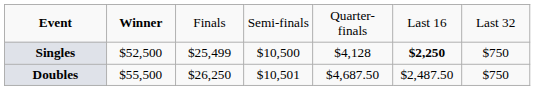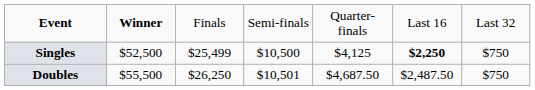(353, 53) $4,128 -> (353, 53) $4,125
